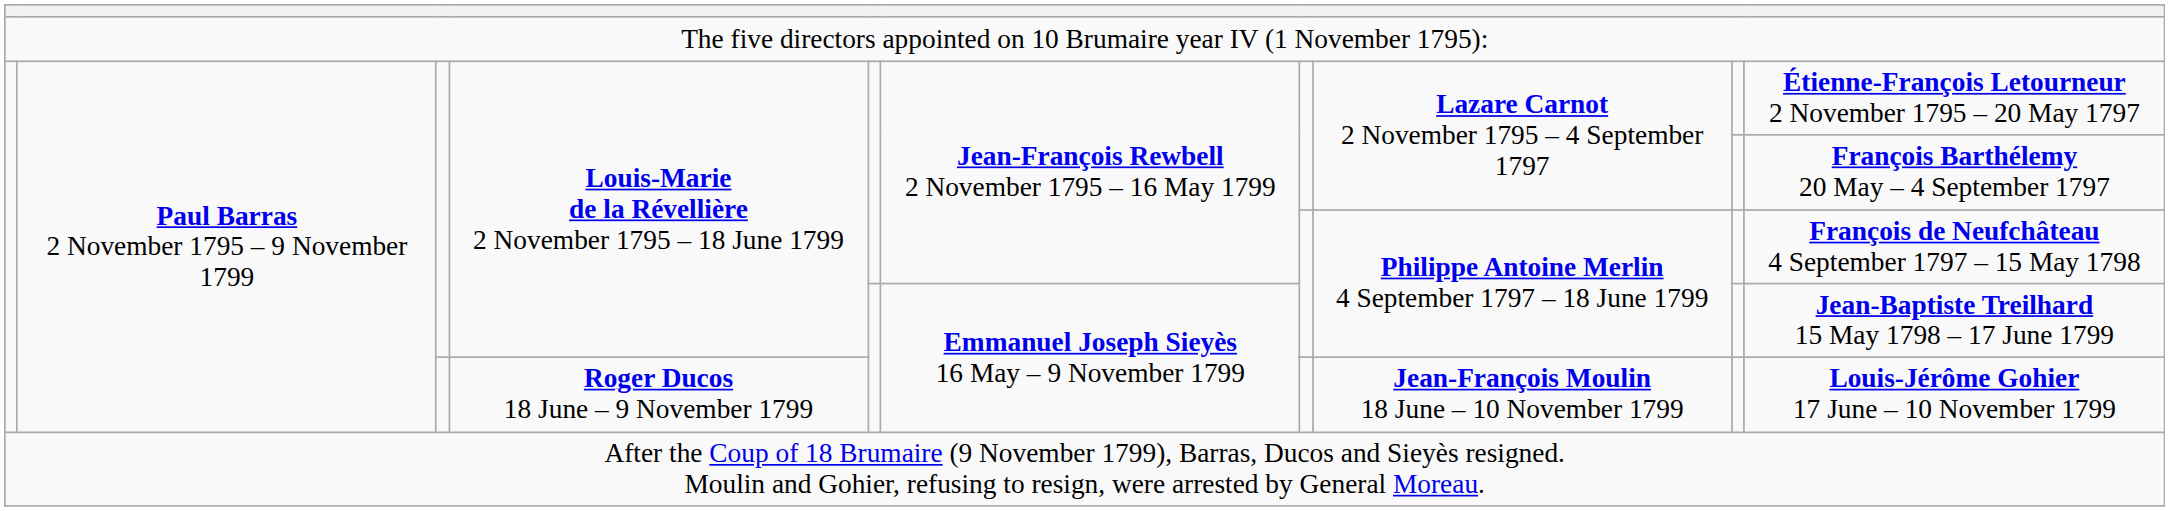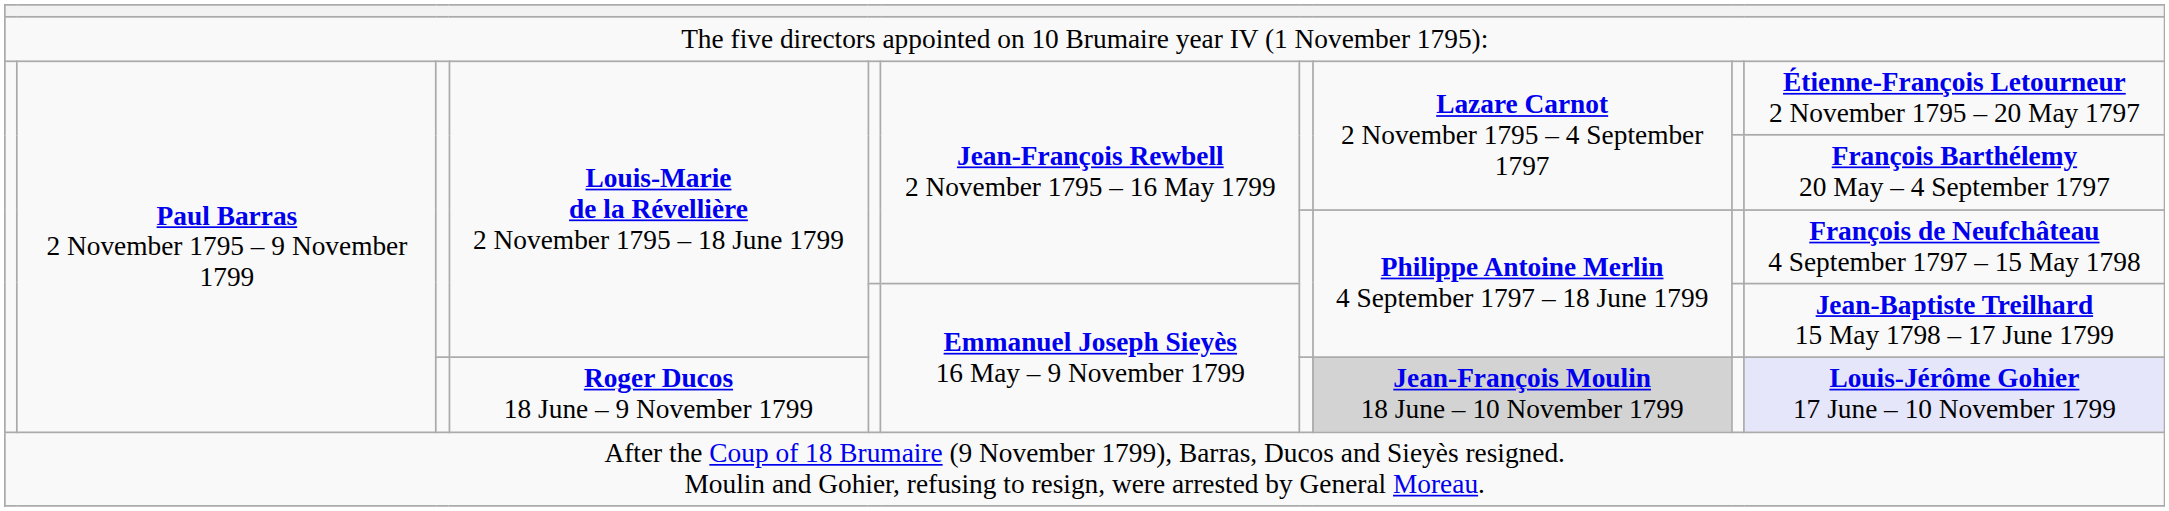(1522, 394) no background -> (1522, 394) lightgrey background
(1954, 394) no background -> (1954, 394) lavender background
